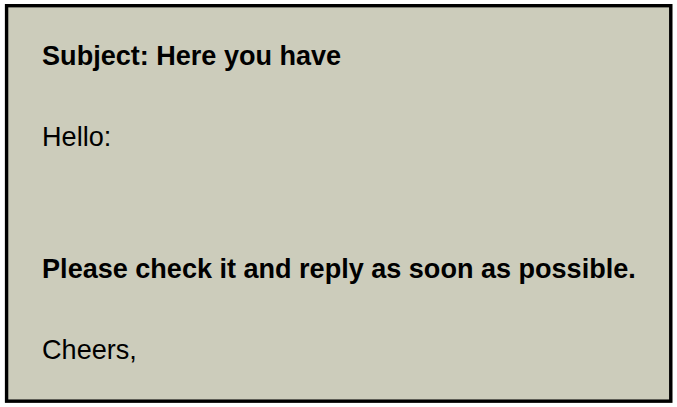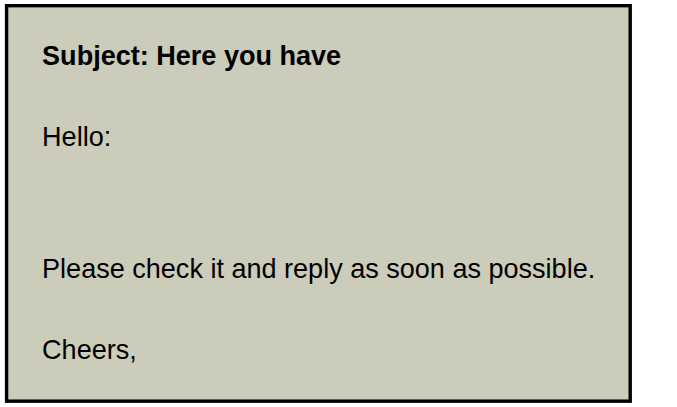(339, 268) bold -> (319, 268) normal
